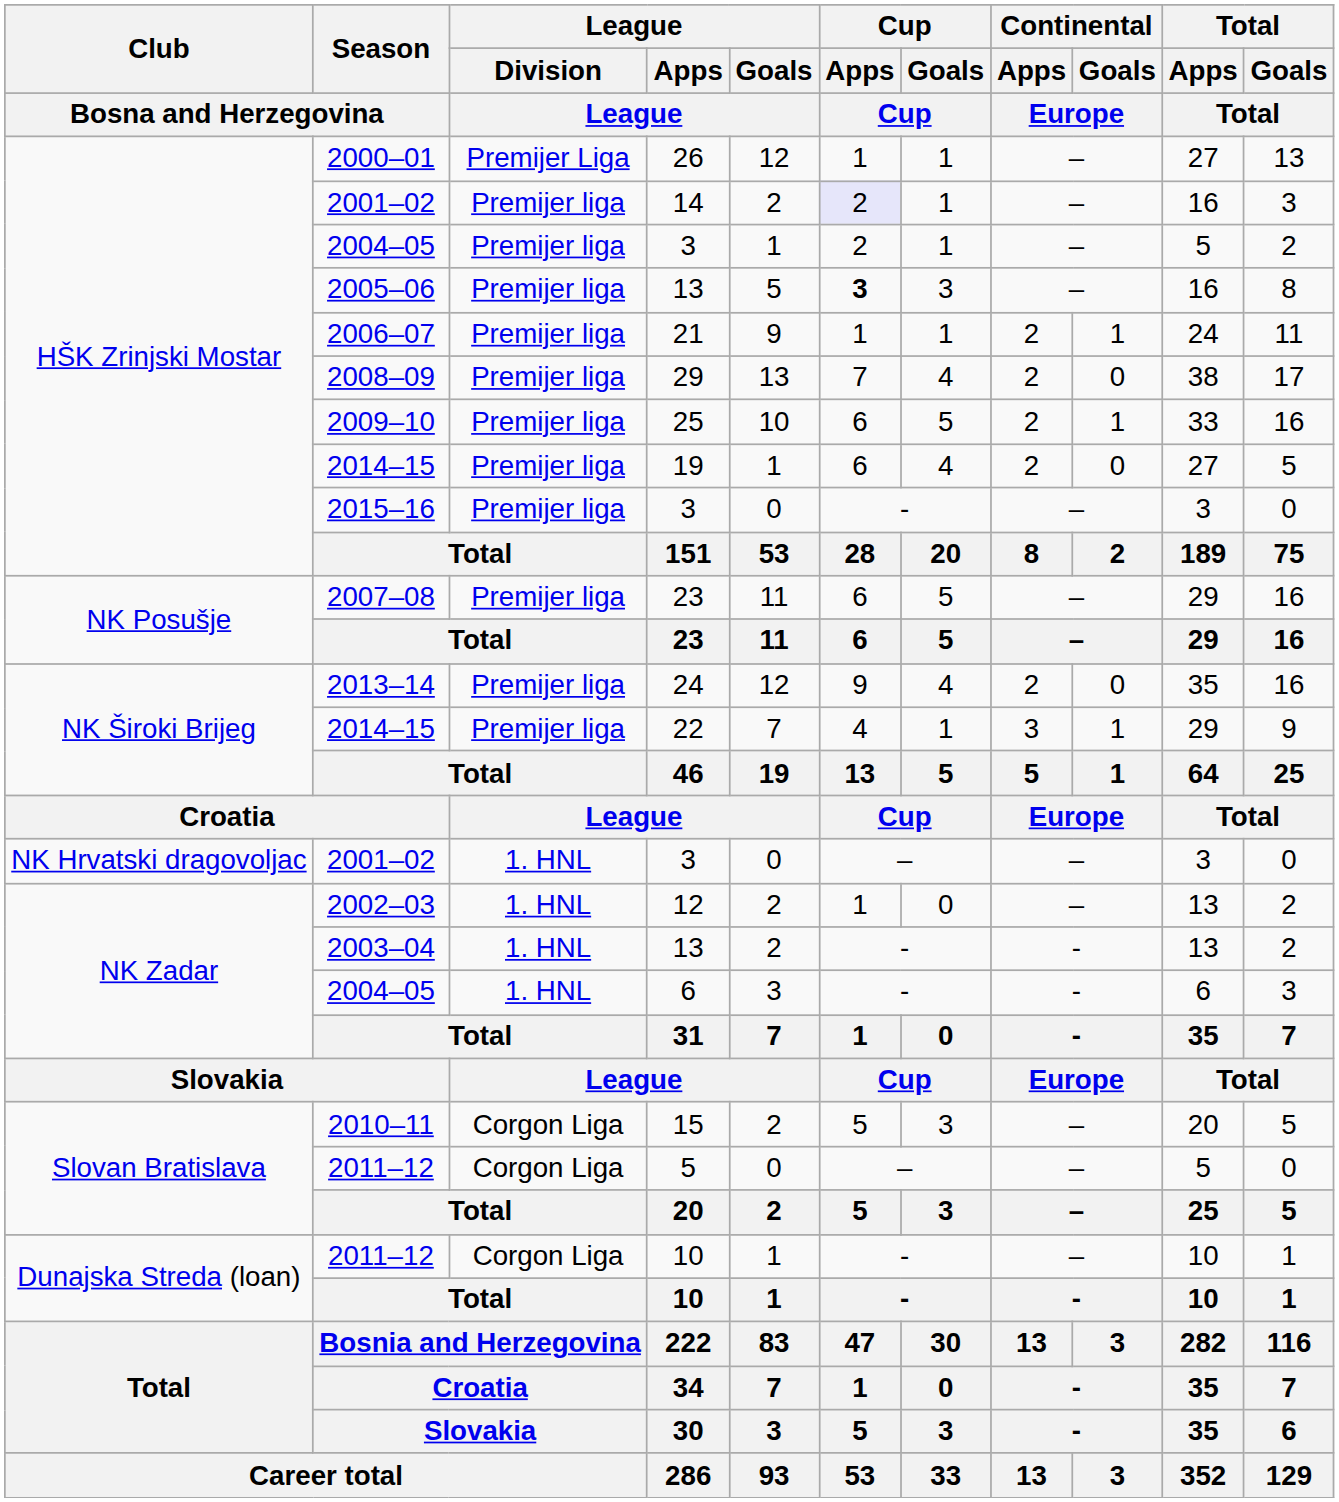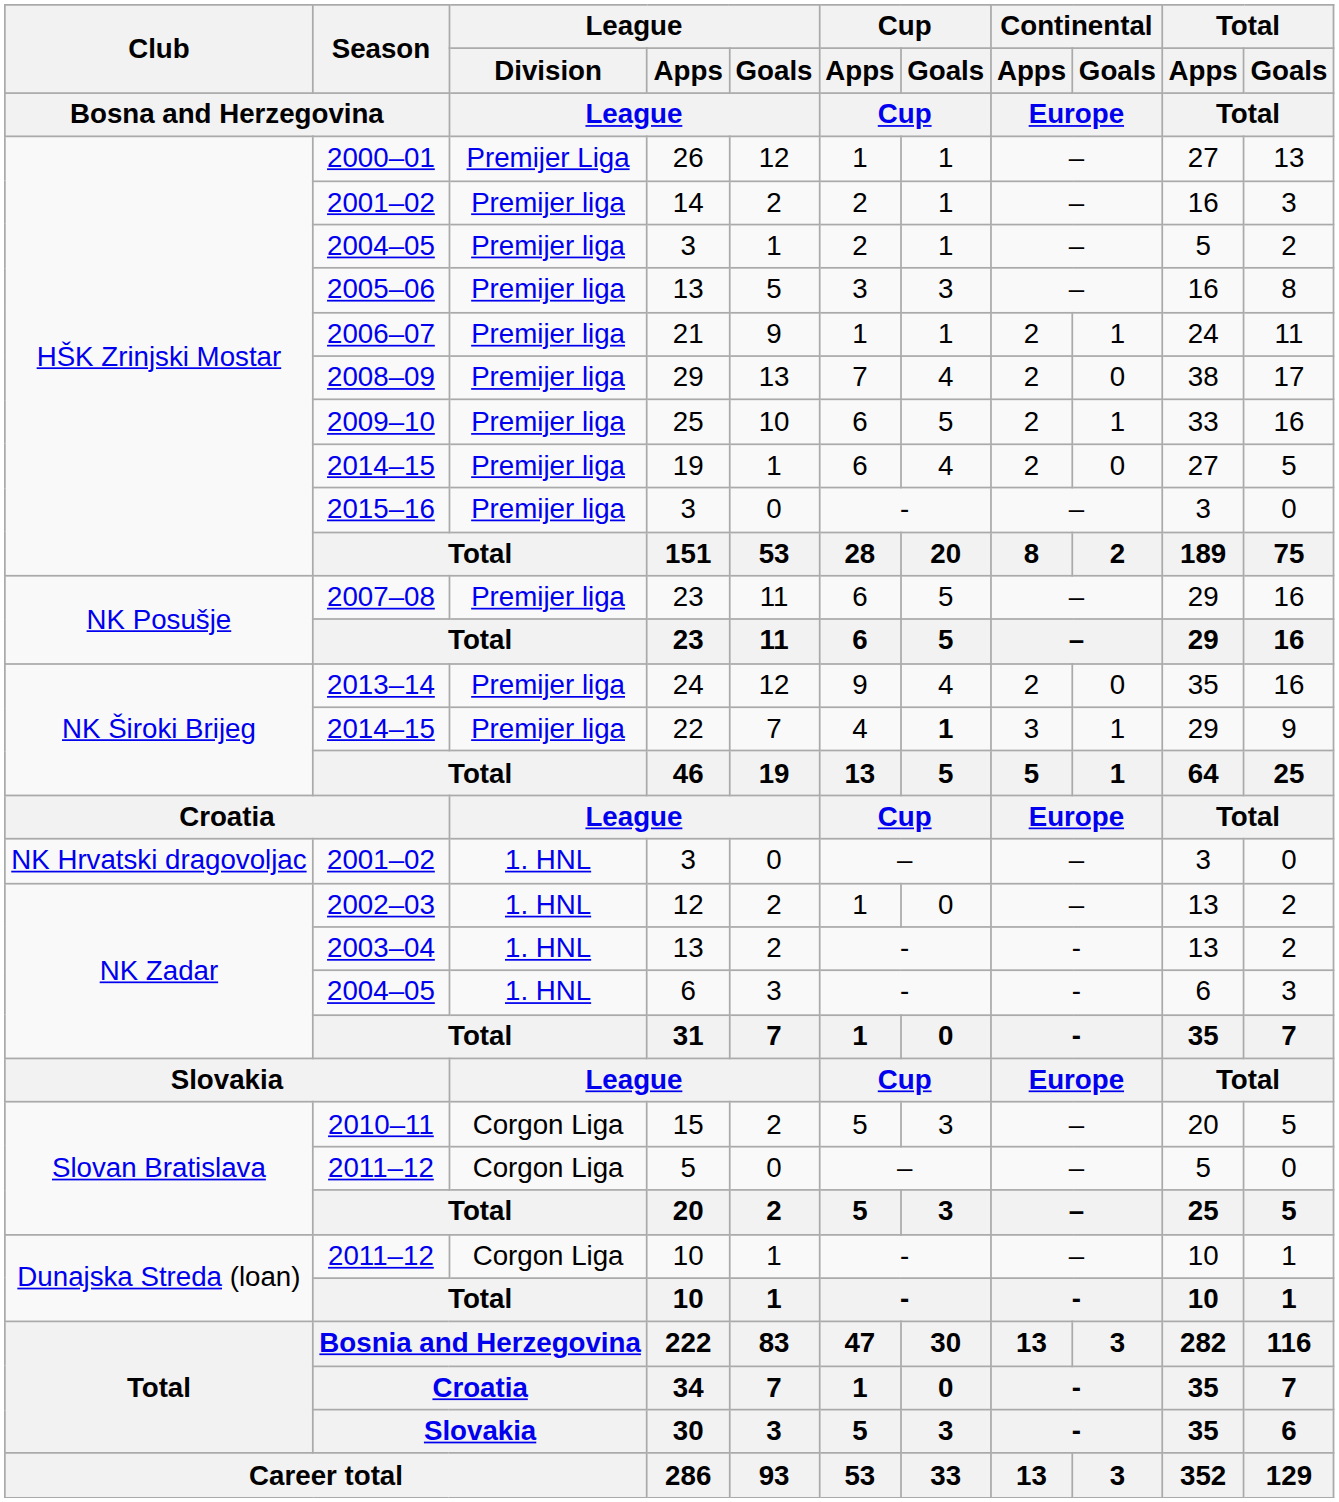(860, 202) lavender background -> (860, 202) no background
(860, 289) bold -> (860, 289) normal
(946, 728) normal -> (946, 728) bold
